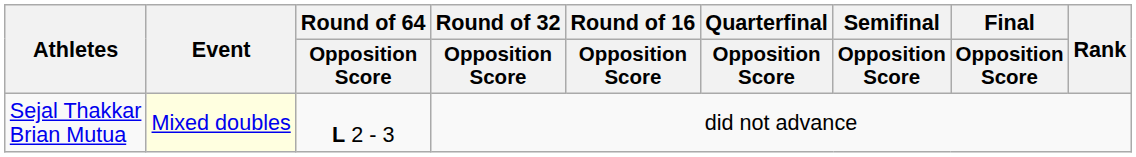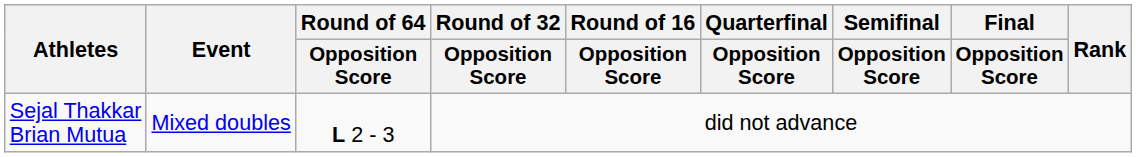(221, 123) lightyellow background -> (221, 123) no background
